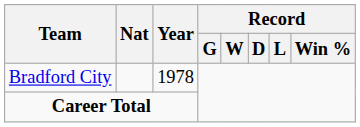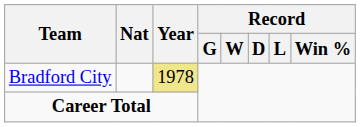(176, 77) no background -> (176, 77) khaki background
